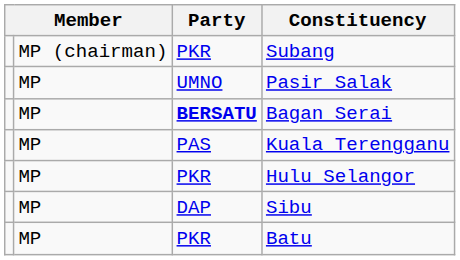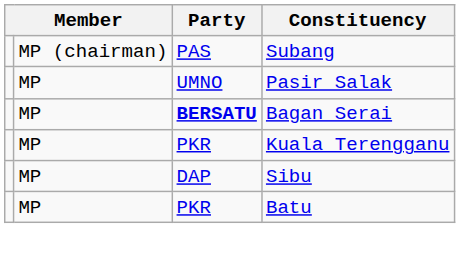(194, 51) PKR -> (194, 51) PAS
(194, 145) PAS -> (194, 145) PKR
- row: (340, 176)
